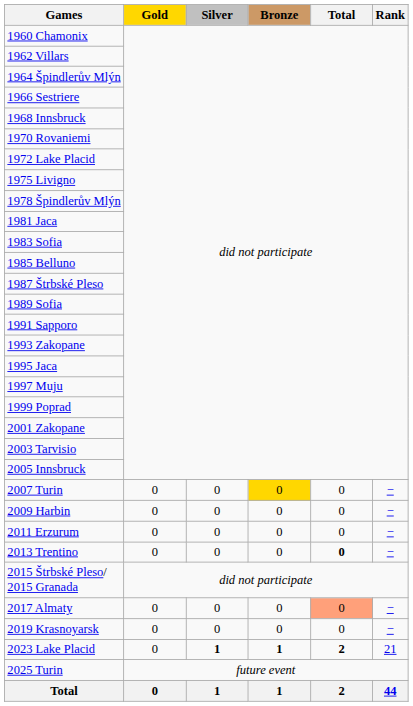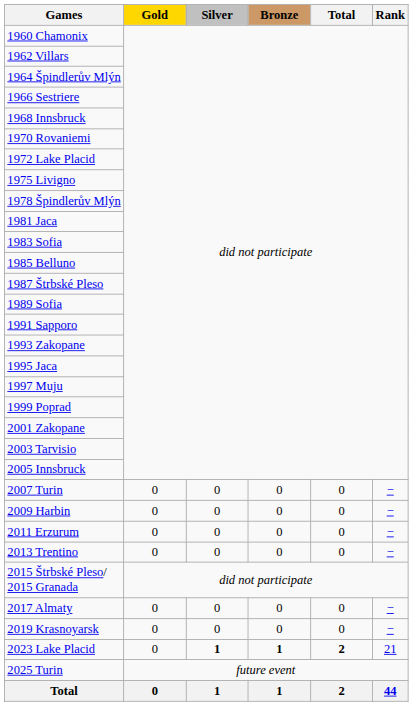(279, 490) gold background -> (279, 490) no background
(342, 552) bold -> (342, 552) normal
(342, 608) lightsalmon background -> (342, 608) no background
